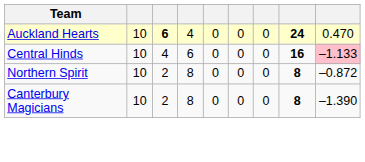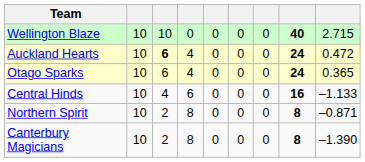+ row: (54, 34)
(338, 34) 0.470 -> (338, 53) 0.472
+ row: (45, 73)
(338, 53) pink background -> (338, 93) no background
(338, 73) –0.872 -> (338, 113) –0.871
